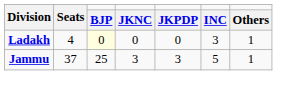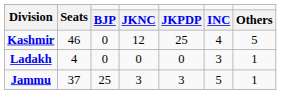+ row: (31, 39)
(101, 39) lightyellow background -> (105, 59) no background
